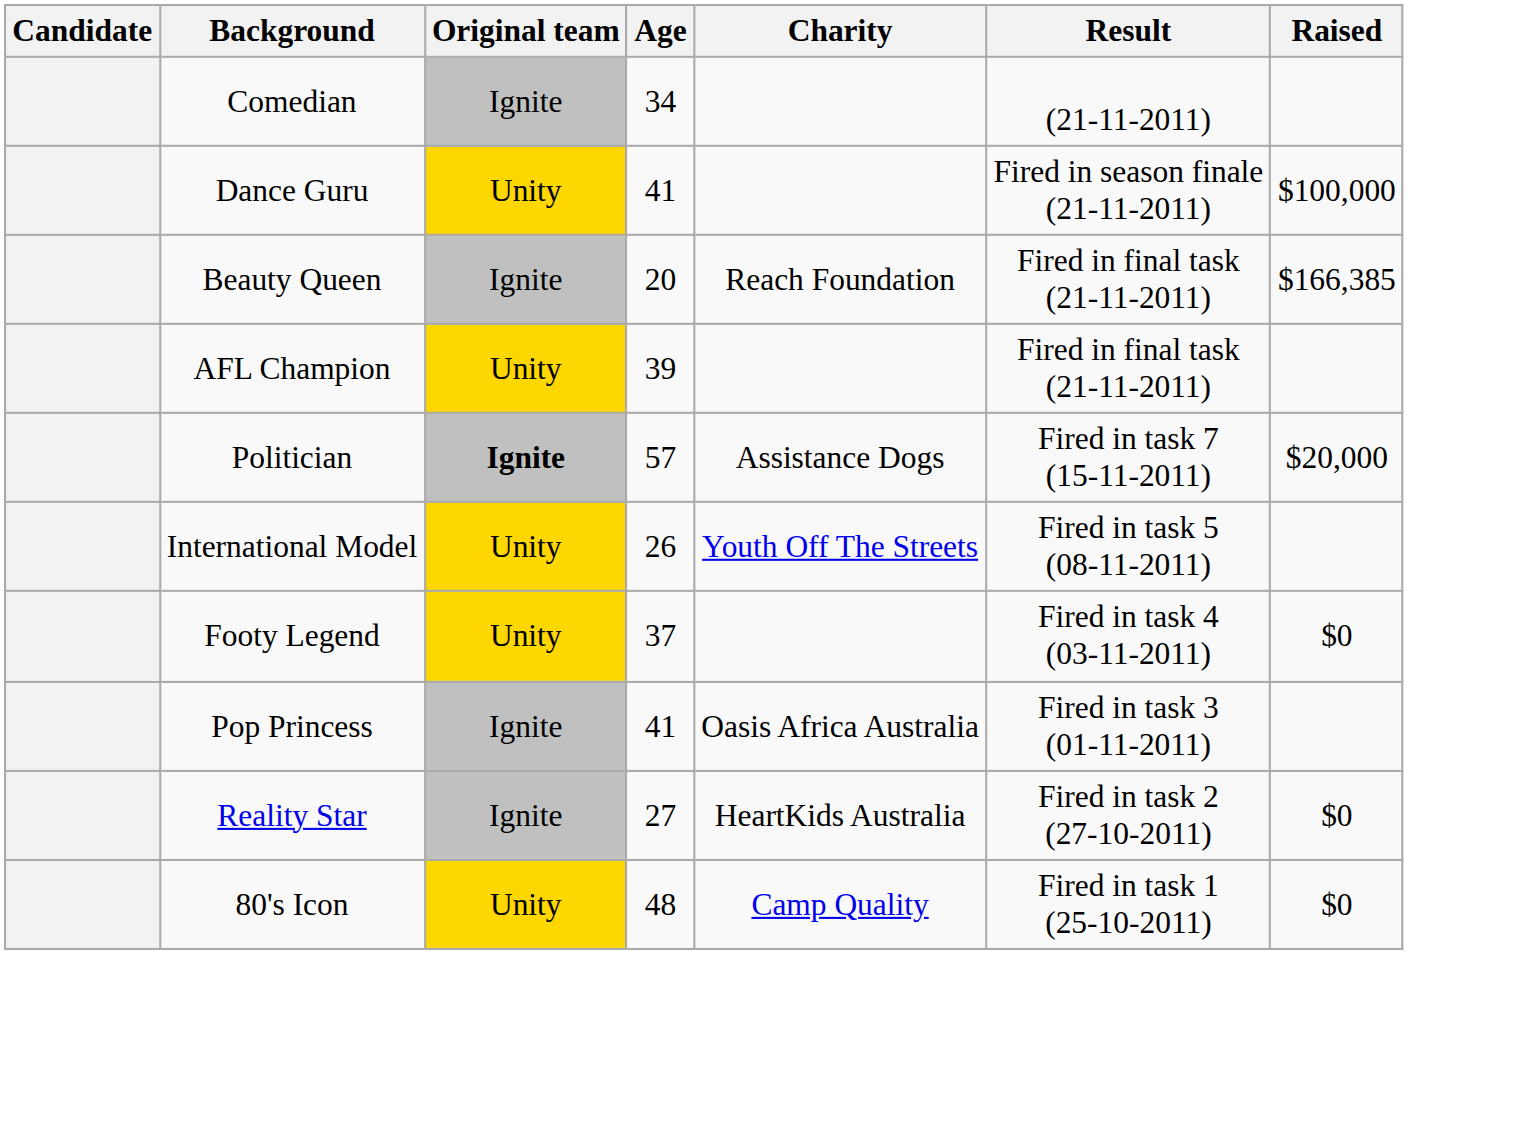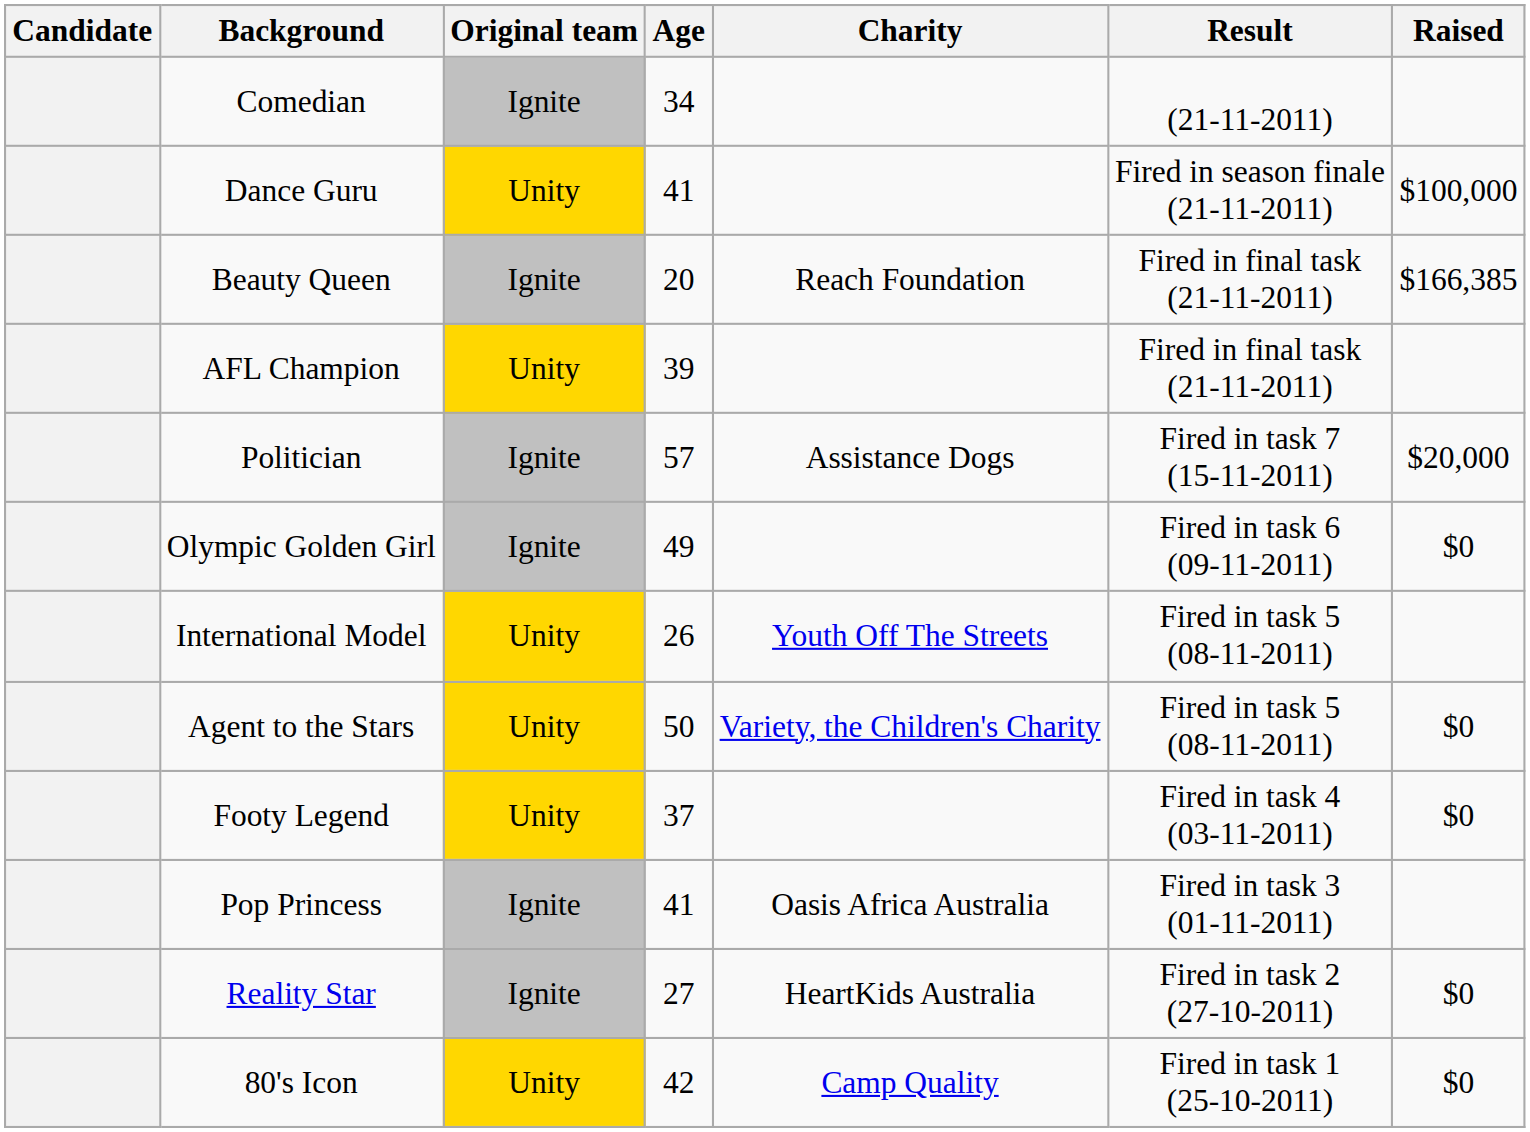(526, 457) bold -> (544, 457) normal
+ row: (301, 546)
+ row: (301, 725)
(660, 903) 48 -> (679, 1081) 42
